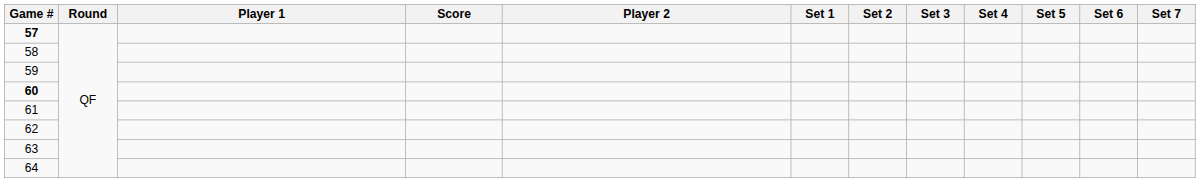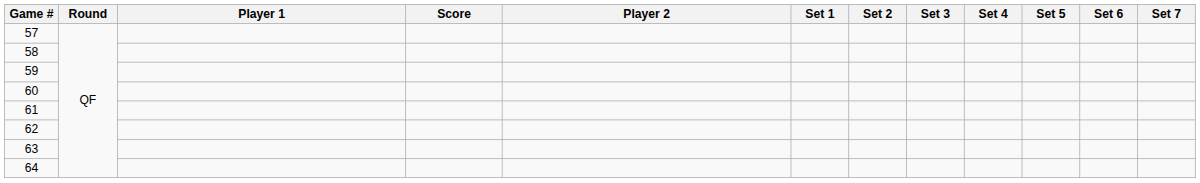(31, 33) bold -> (31, 33) normal
(31, 91) bold -> (31, 91) normal
